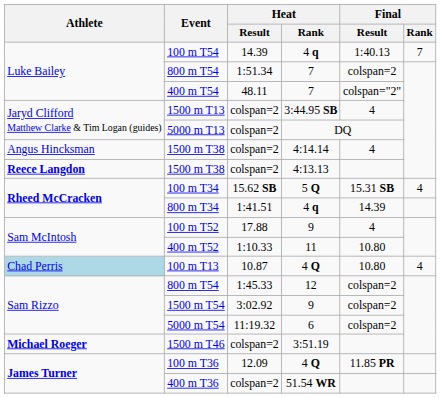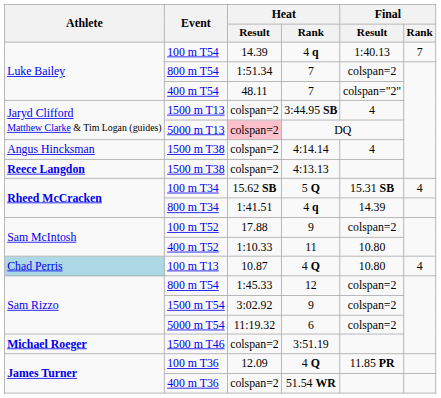(254, 130) no background -> (254, 130) pink background
(372, 227) 4 -> (372, 227) colspan=2
